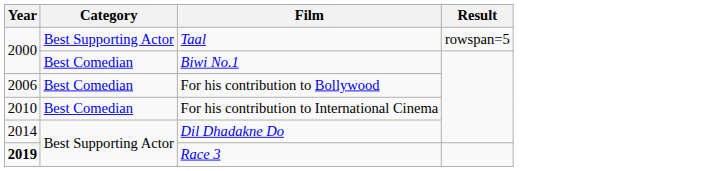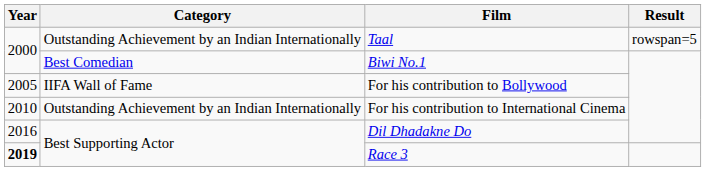(109, 39) Best Supporting Actor -> (202, 39) Outstanding Achievement by an Indian Internationally
(22, 85) 2006 -> (22, 85) 2005
(88, 85) Best Comedian -> (98, 85) IIFA Wall of Fame
(88, 108) Best Comedian -> (202, 108) Outstanding Achievement by an Indian Internationally
(22, 131) 2014 -> (22, 131) 2016
